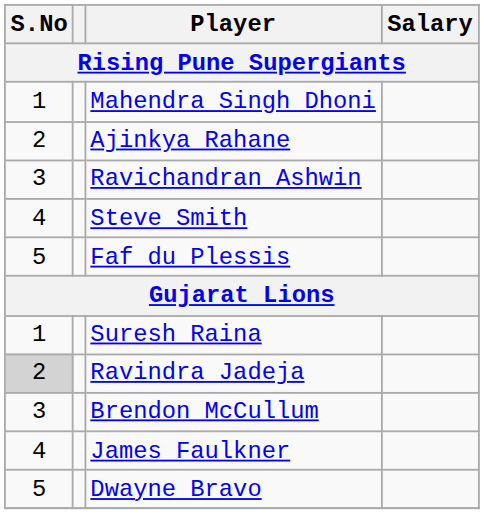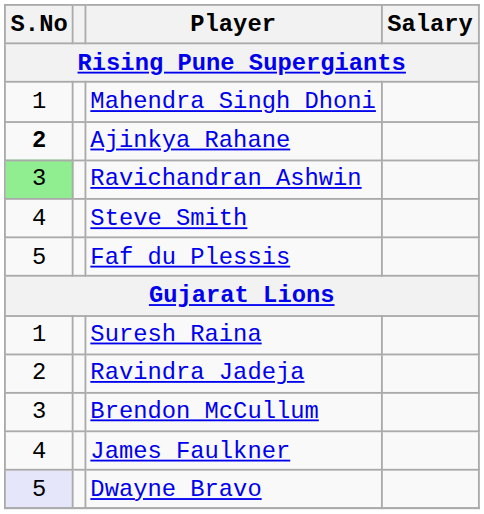(39, 141) normal -> (39, 141) bold
(39, 179) no background -> (39, 179) lightgreen background
(39, 373) lightgrey background -> (39, 373) no background
(39, 490) no background -> (39, 490) lavender background
